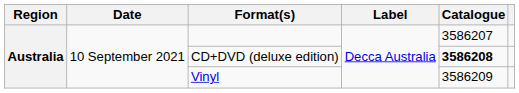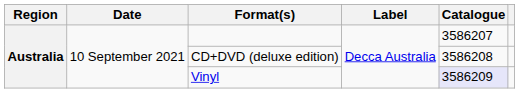(467, 56) bold -> (467, 56) normal
(467, 77) no background -> (467, 77) lavender background
